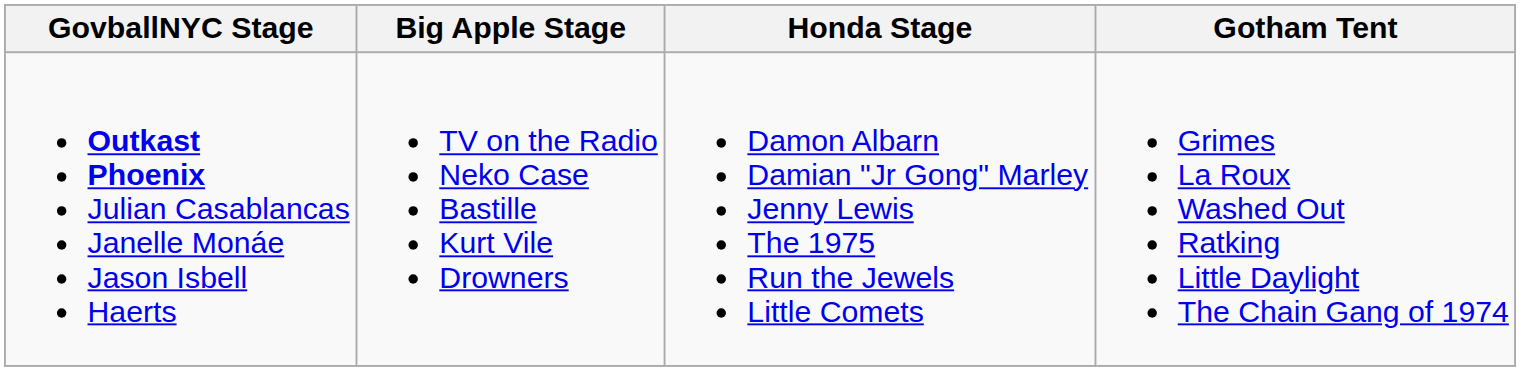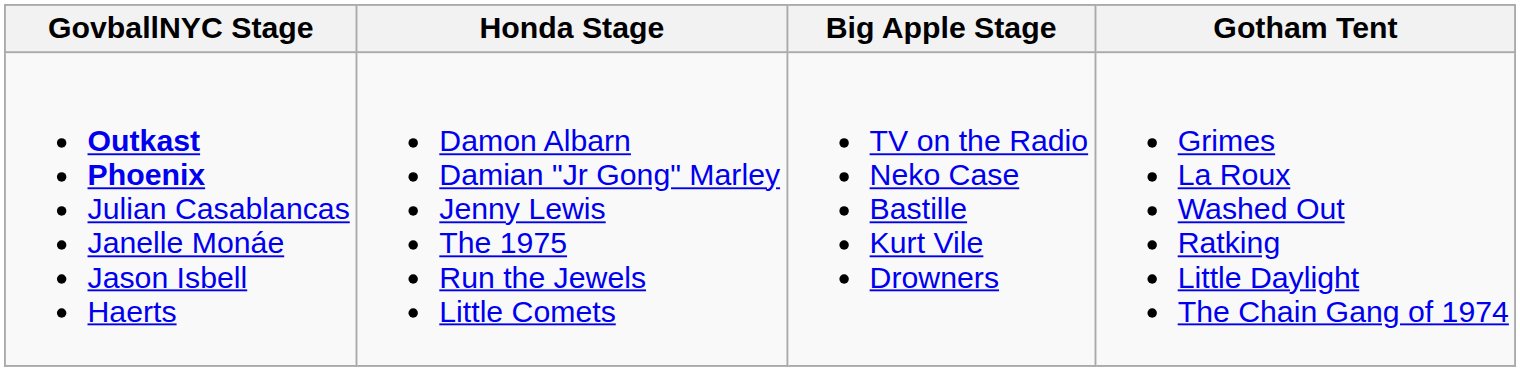columns swapped: (511, 28) <-> (880, 28)
